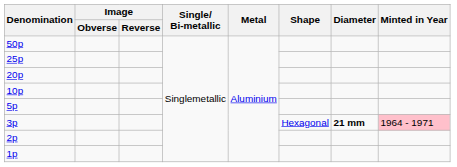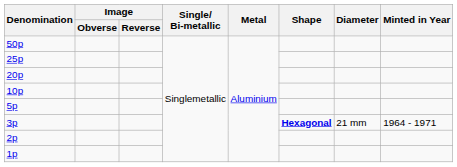(305, 122) normal -> (307, 122) bold
(349, 122) bold -> (351, 122) normal
(407, 122) pink background -> (410, 122) no background
